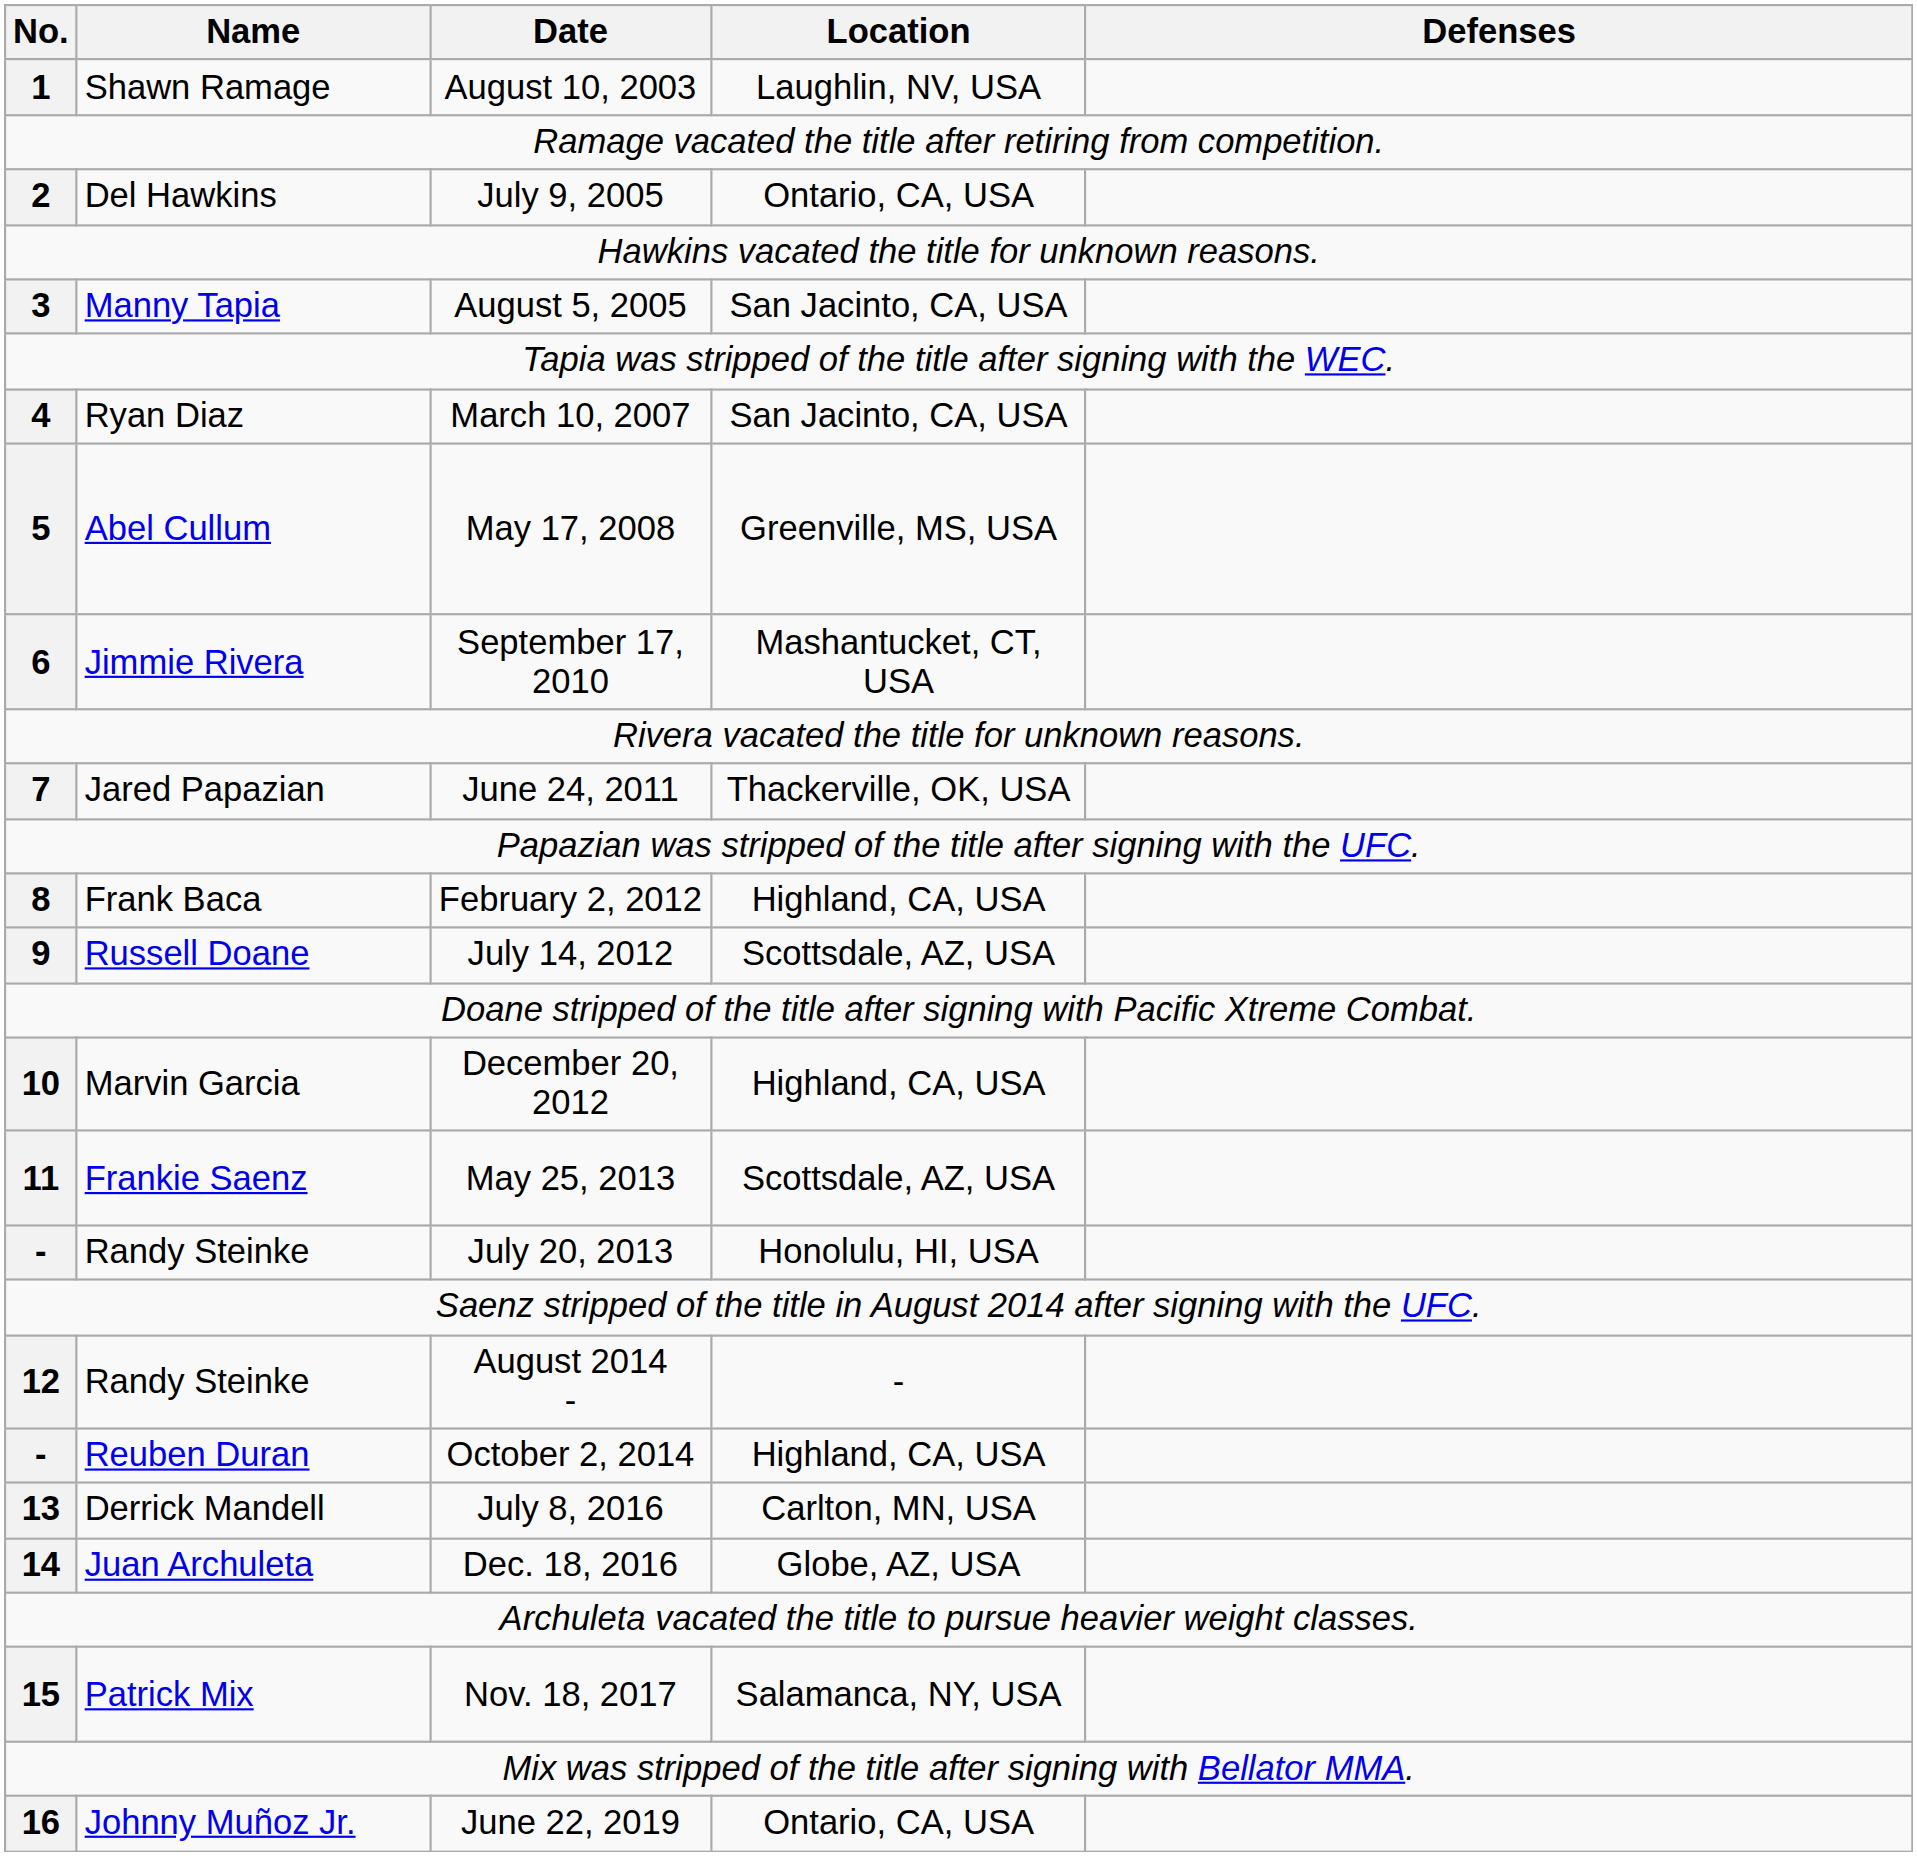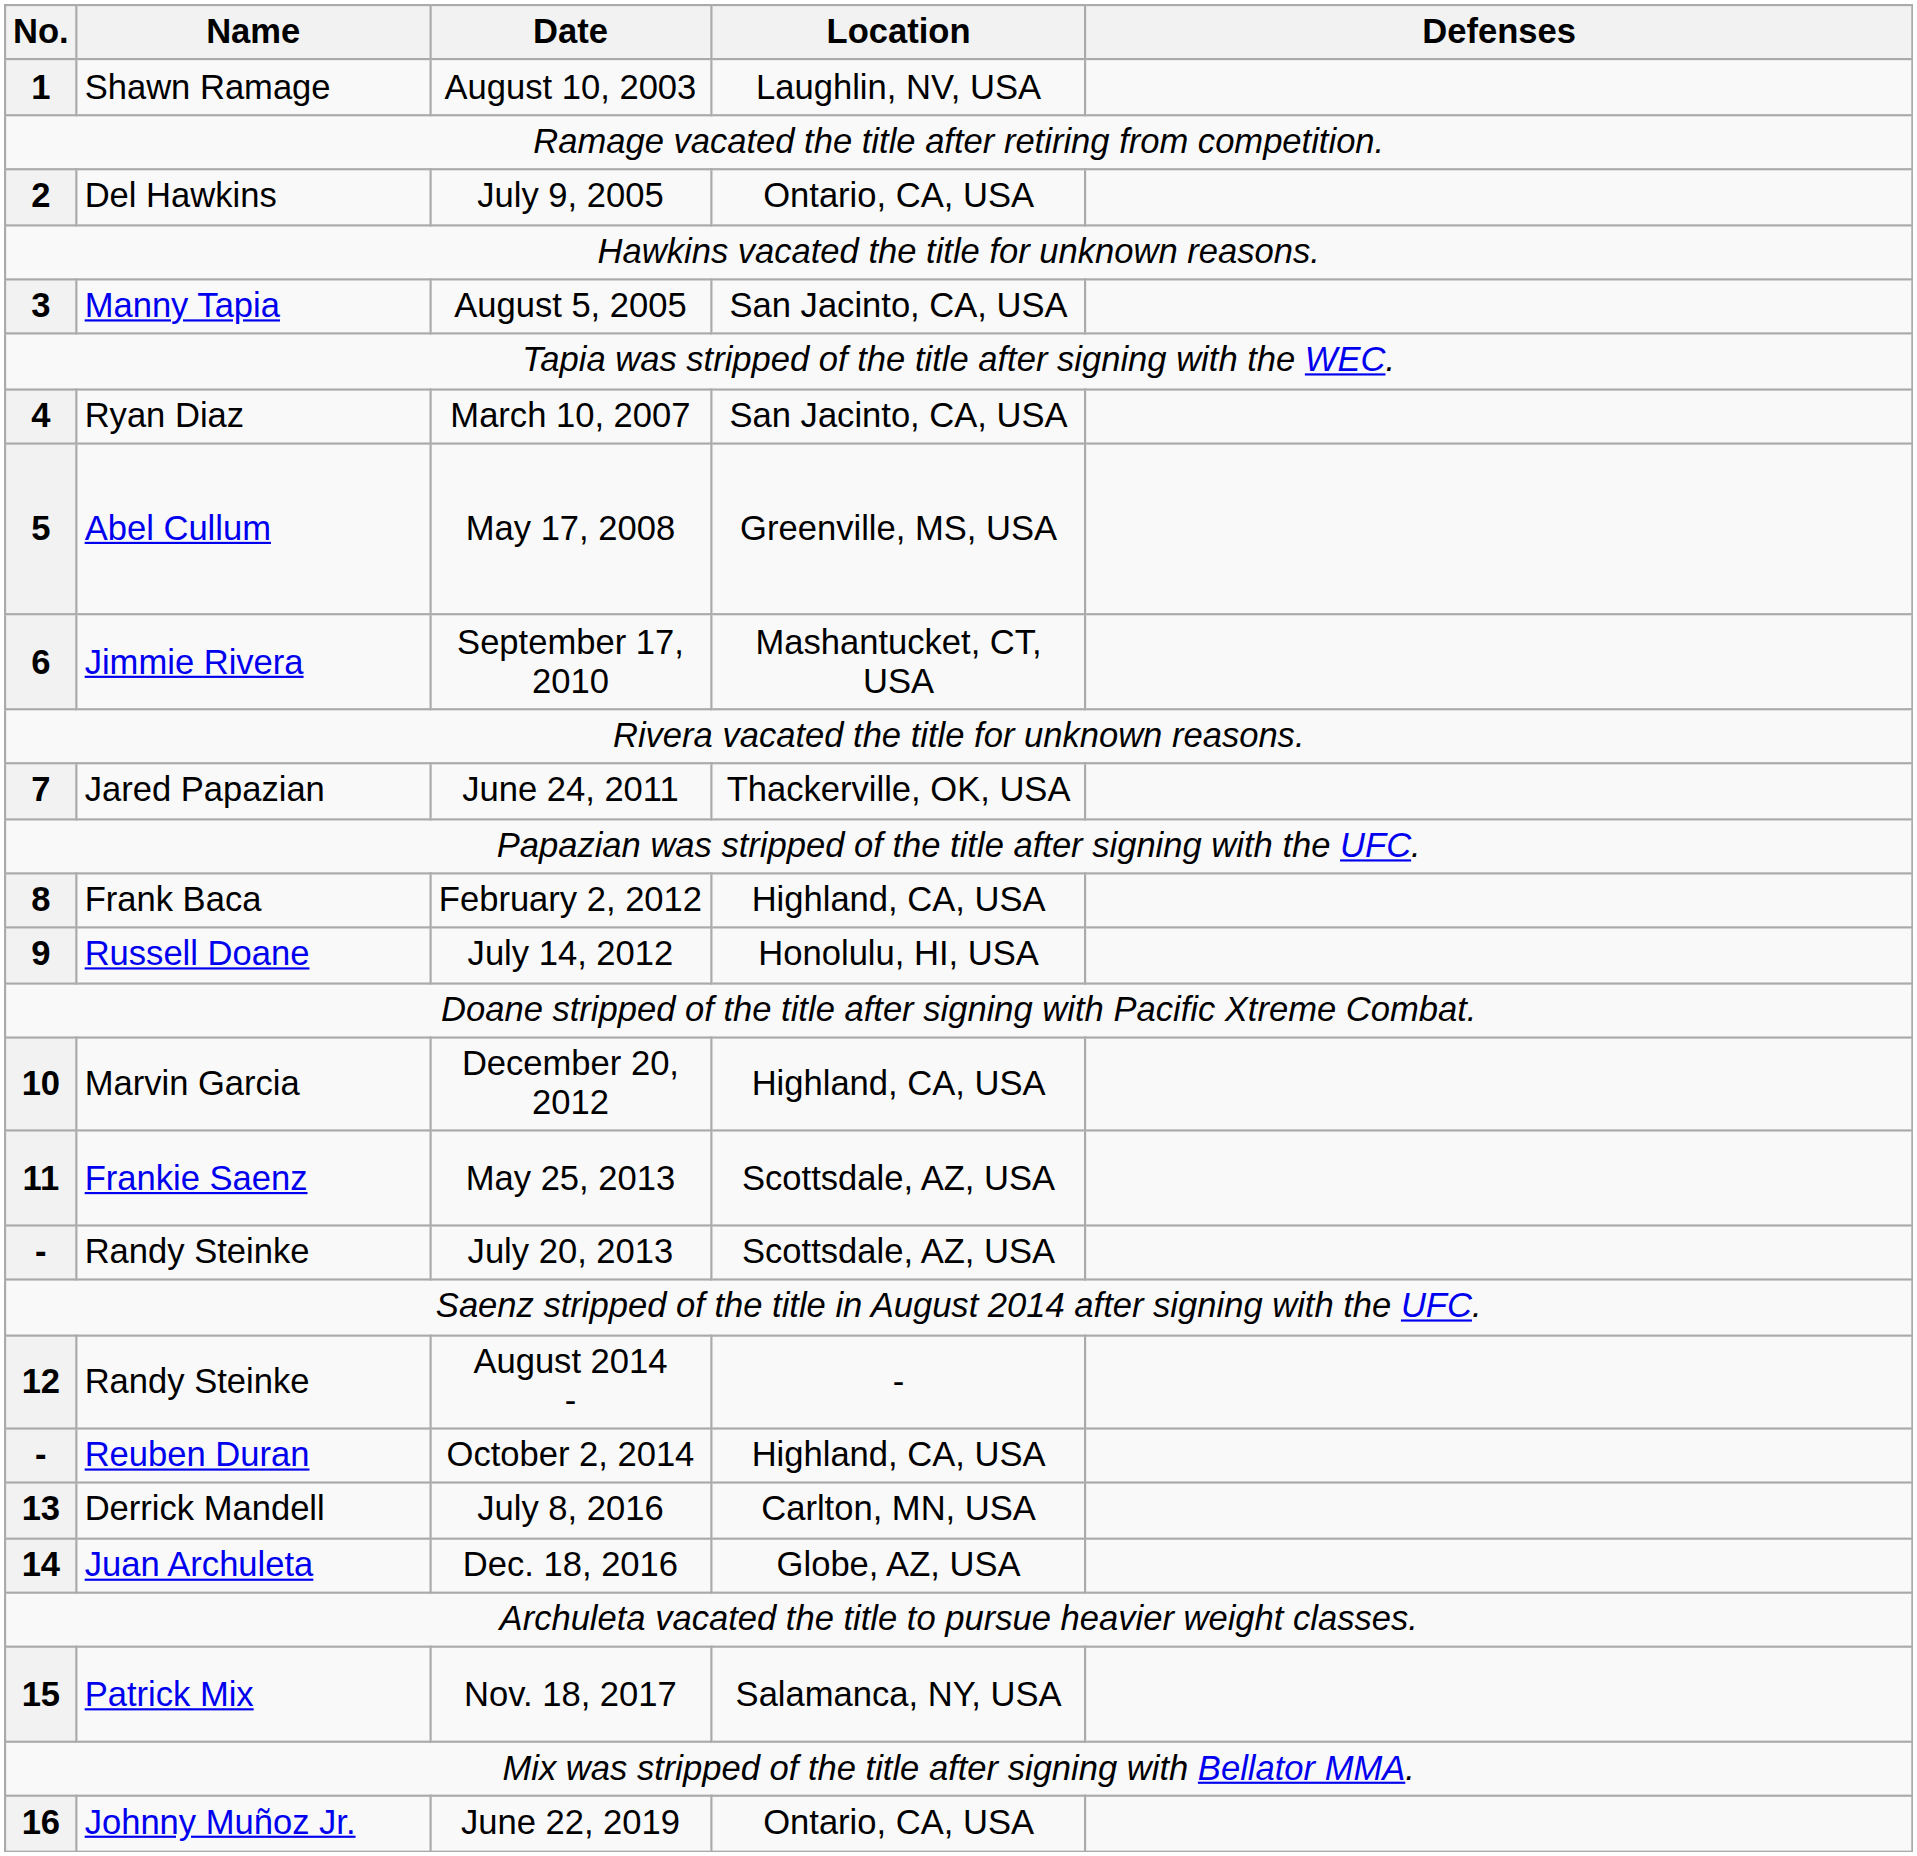(899, 954) Scottsdale, AZ, USA -> (899, 954) Honolulu, HI, USA
(899, 1251) Honolulu, HI, USA -> (899, 1251) Scottsdale, AZ, USA
